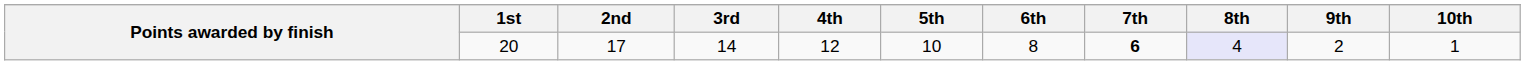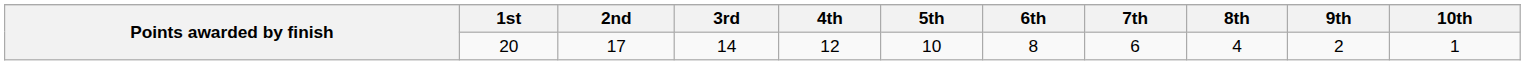(1135, 46) bold -> (1135, 46) normal
(1237, 46) lavender background -> (1237, 46) no background
